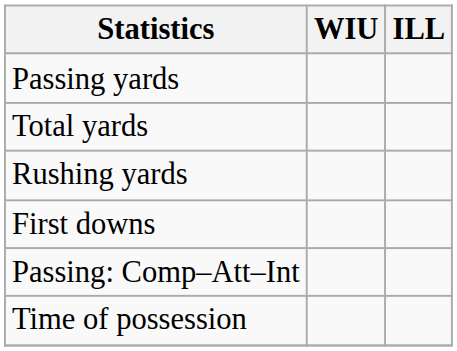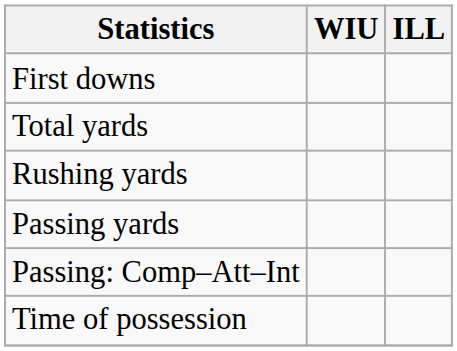rows swapped: (84, 223) <-> (96, 77)
